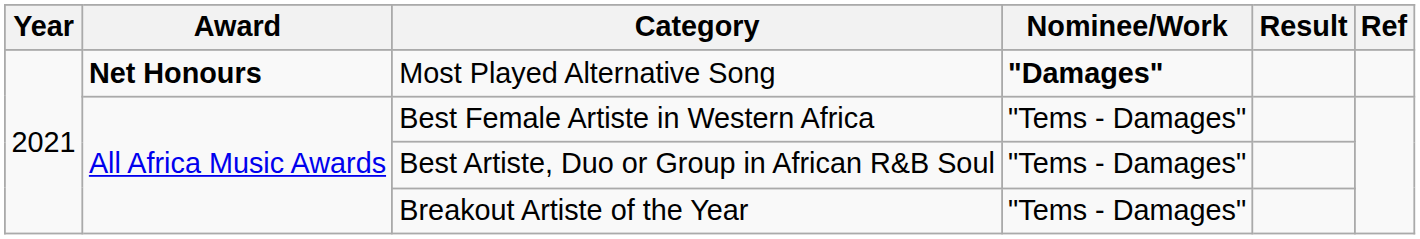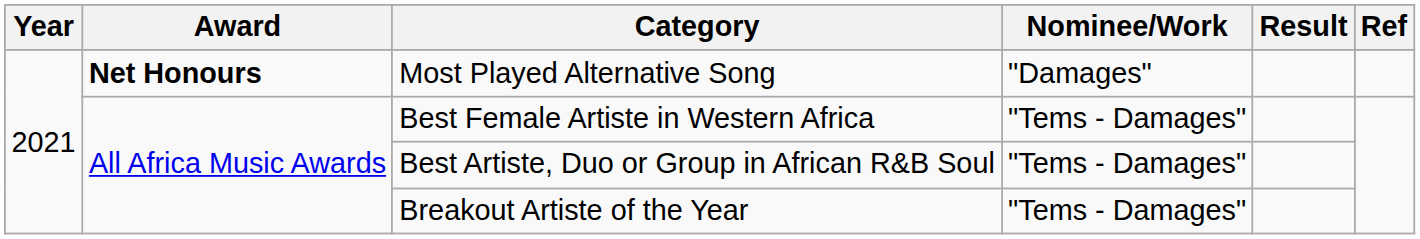(1086, 73) bold -> (1080, 73) normal
